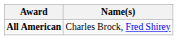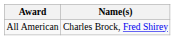(34, 27) bold -> (33, 27) normal
